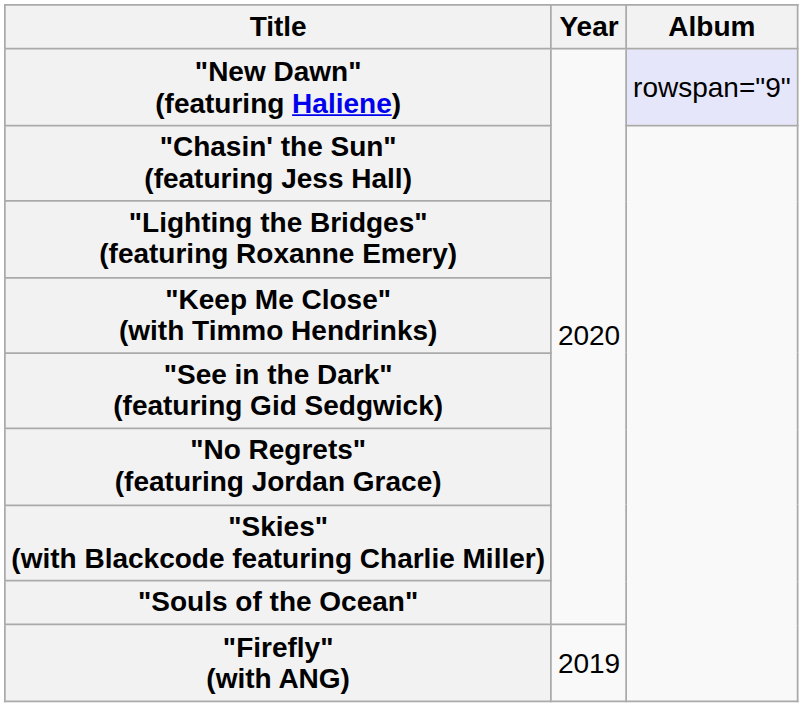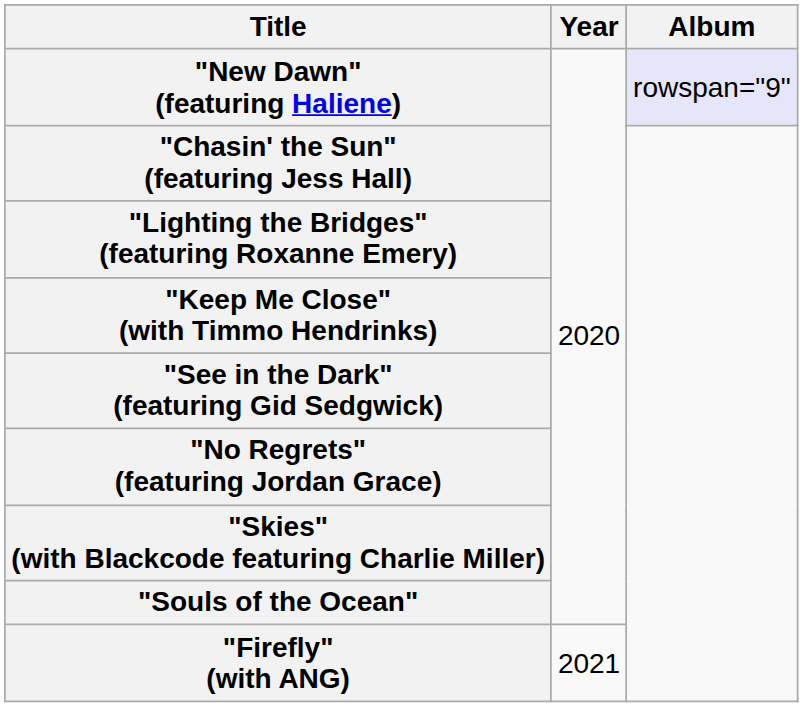(589, 662) 2019 -> (589, 662) 2021
